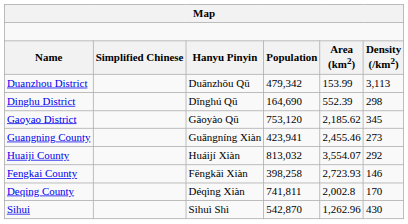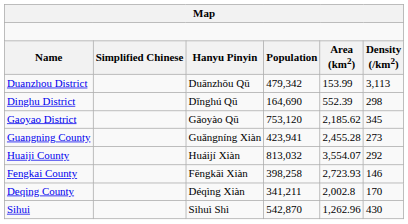(342, 138) 2,455.46 -> (342, 138) 2,455.28
(284, 192) 741,811 -> (284, 192) 341,211
